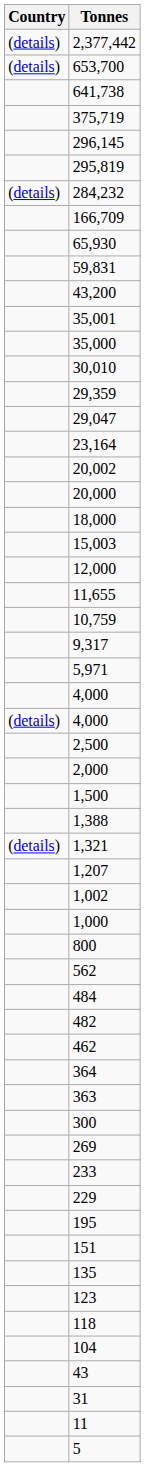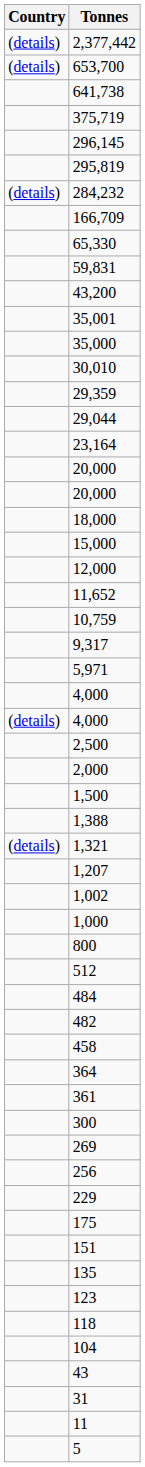(94, 243) 65,930 -> (94, 243) 65,330
(94, 419) 29,047 -> (94, 419) 29,044
(94, 469) 20,002 -> (94, 469) 20,000
(94, 544) 15,003 -> (94, 544) 15,000
(94, 594) 11,655 -> (94, 594) 11,652
(85, 971) 562 -> (85, 971) 512
(85, 1047) 462 -> (85, 1047) 458
(85, 1097) 363 -> (85, 1097) 361
(85, 1172) 233 -> (85, 1172) 256
(85, 1222) 195 -> (85, 1222) 175
